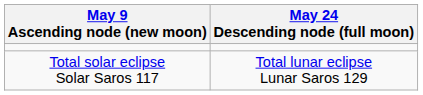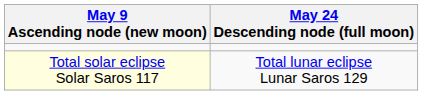(107, 70) no background -> (107, 70) lightyellow background
